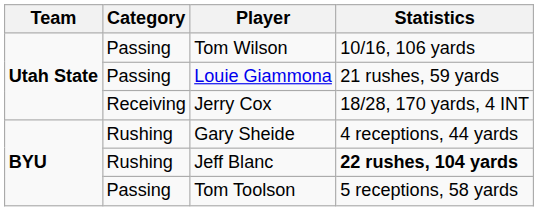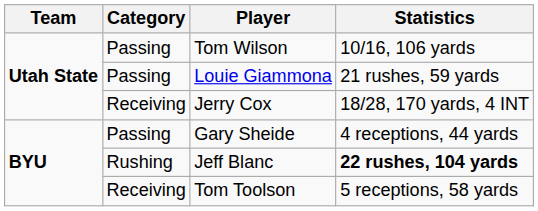(140, 133) Rushing -> (139, 133) Passing
(139, 190) Passing -> (146, 190) Receiving
